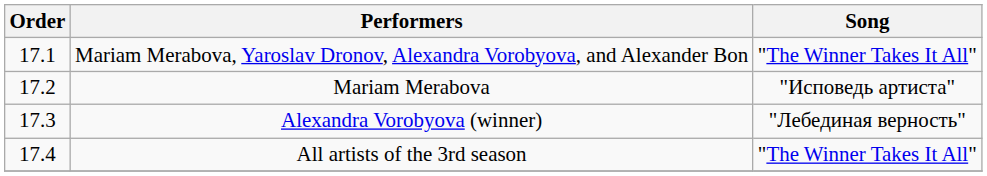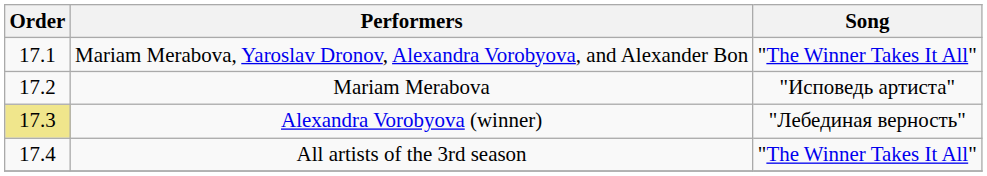(37, 120) no background -> (37, 120) khaki background
